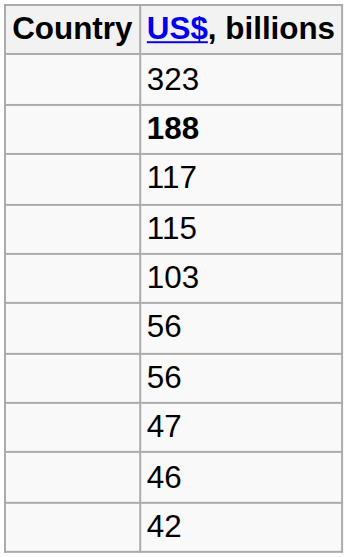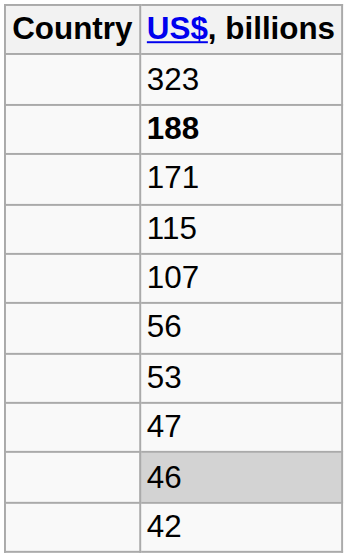(172, 178) 117 -> (173, 178) 171
(173, 278) 103 -> (173, 278) 107
(164, 377) 56 -> (164, 377) 53
(164, 476) no background -> (164, 476) lightgrey background
